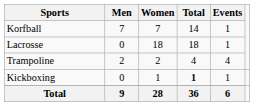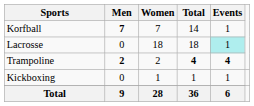(122, 28) normal -> (122, 28) bold
(228, 45) no background -> (228, 45) paleturquoise background
(122, 61) normal -> (122, 61) bold
(194, 61) normal -> (194, 61) bold
(228, 61) normal -> (228, 61) bold
(194, 77) bold -> (194, 77) normal
